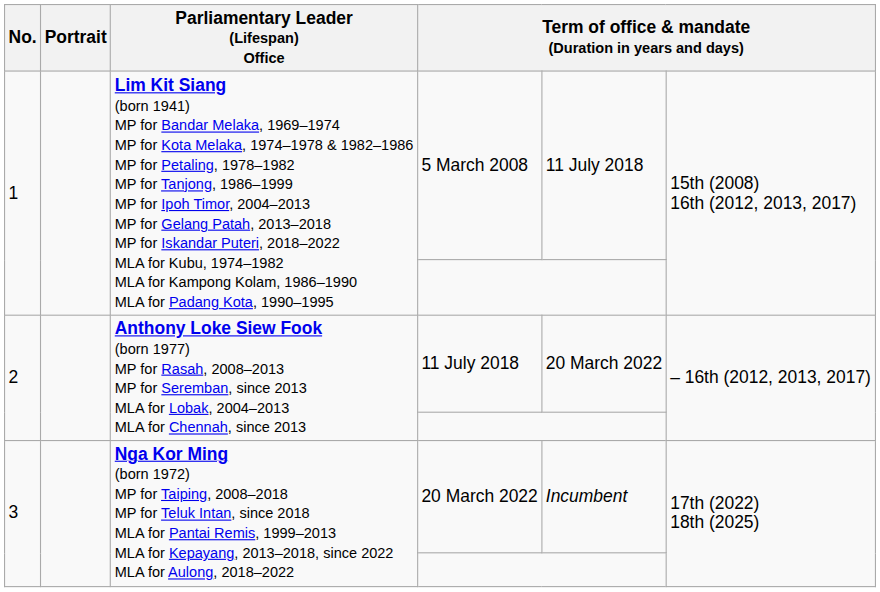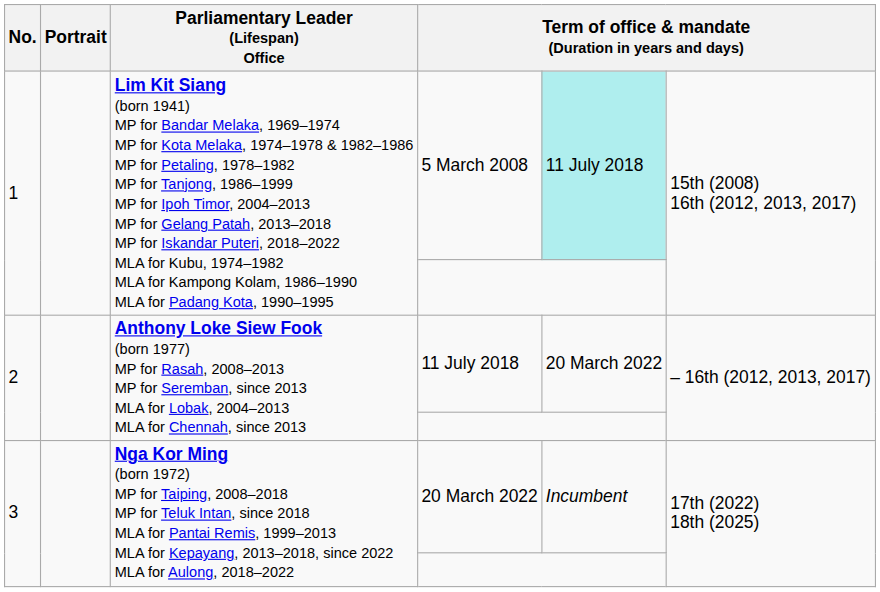(595, 165) no background -> (595, 165) paleturquoise background
